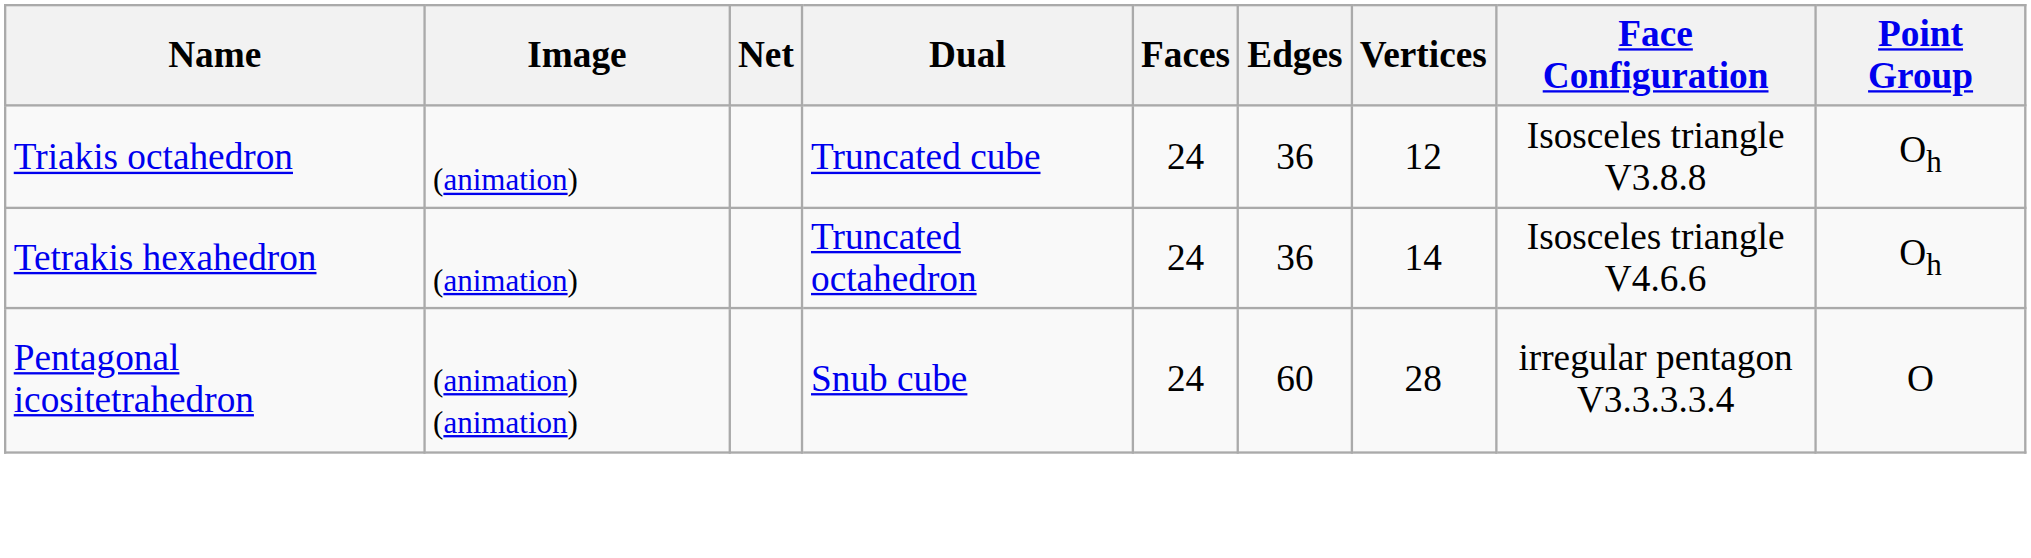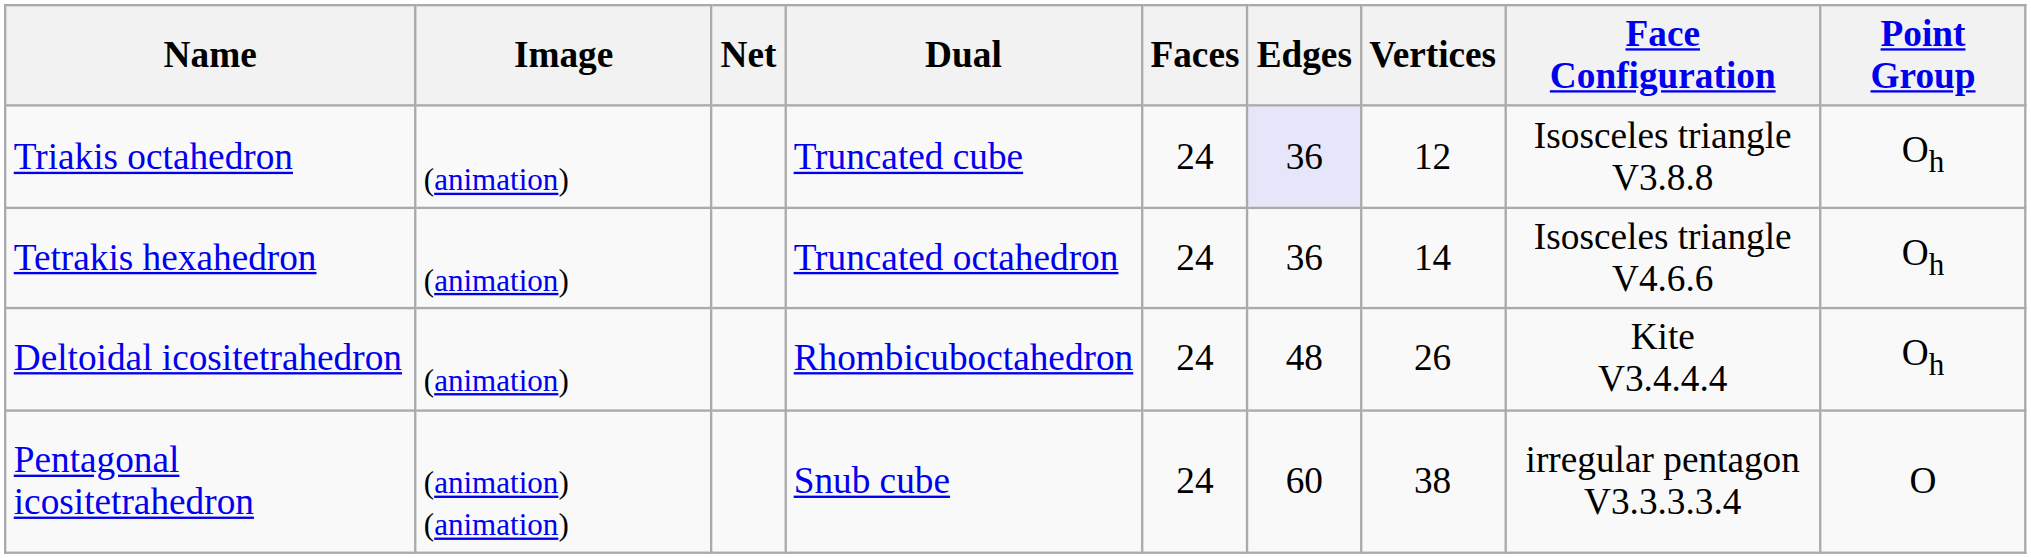(1295, 156) no background -> (1304, 156) lavender background
+ row: (208, 358)
(1423, 379) 28 -> (1433, 480) 38
